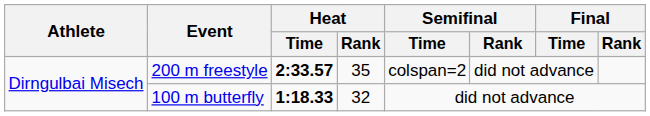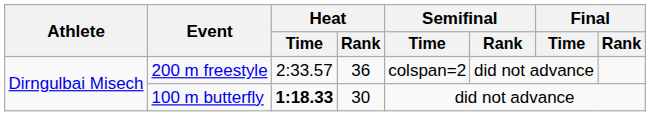(304, 71) bold -> (304, 71) normal
(361, 71) 35 -> (361, 71) 36
(361, 97) 32 -> (361, 97) 30
